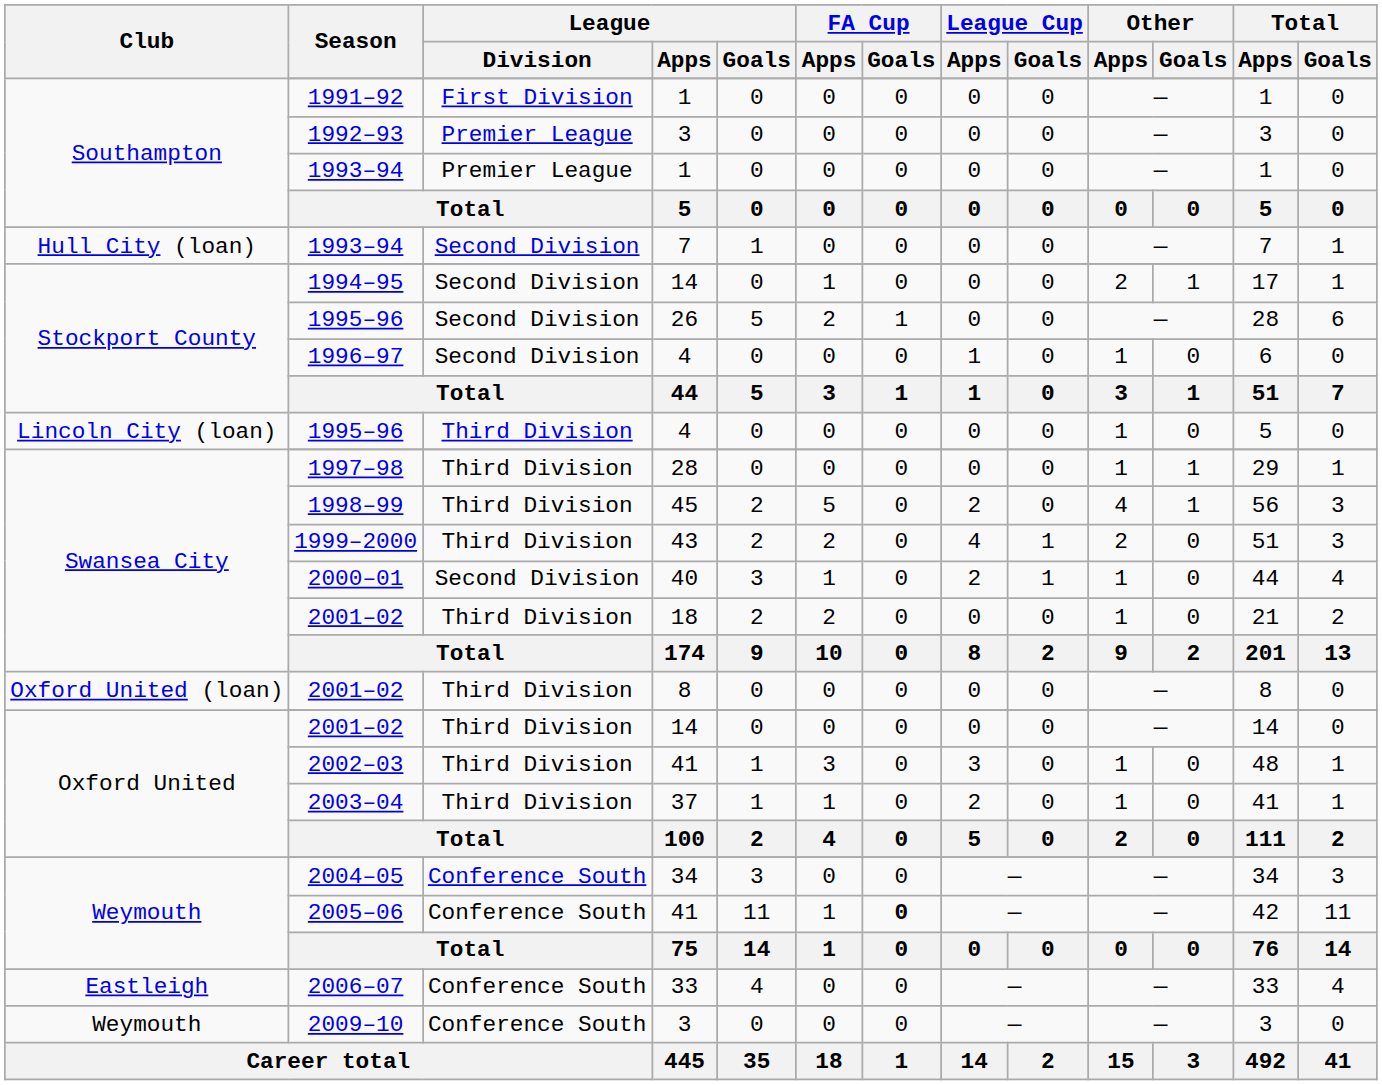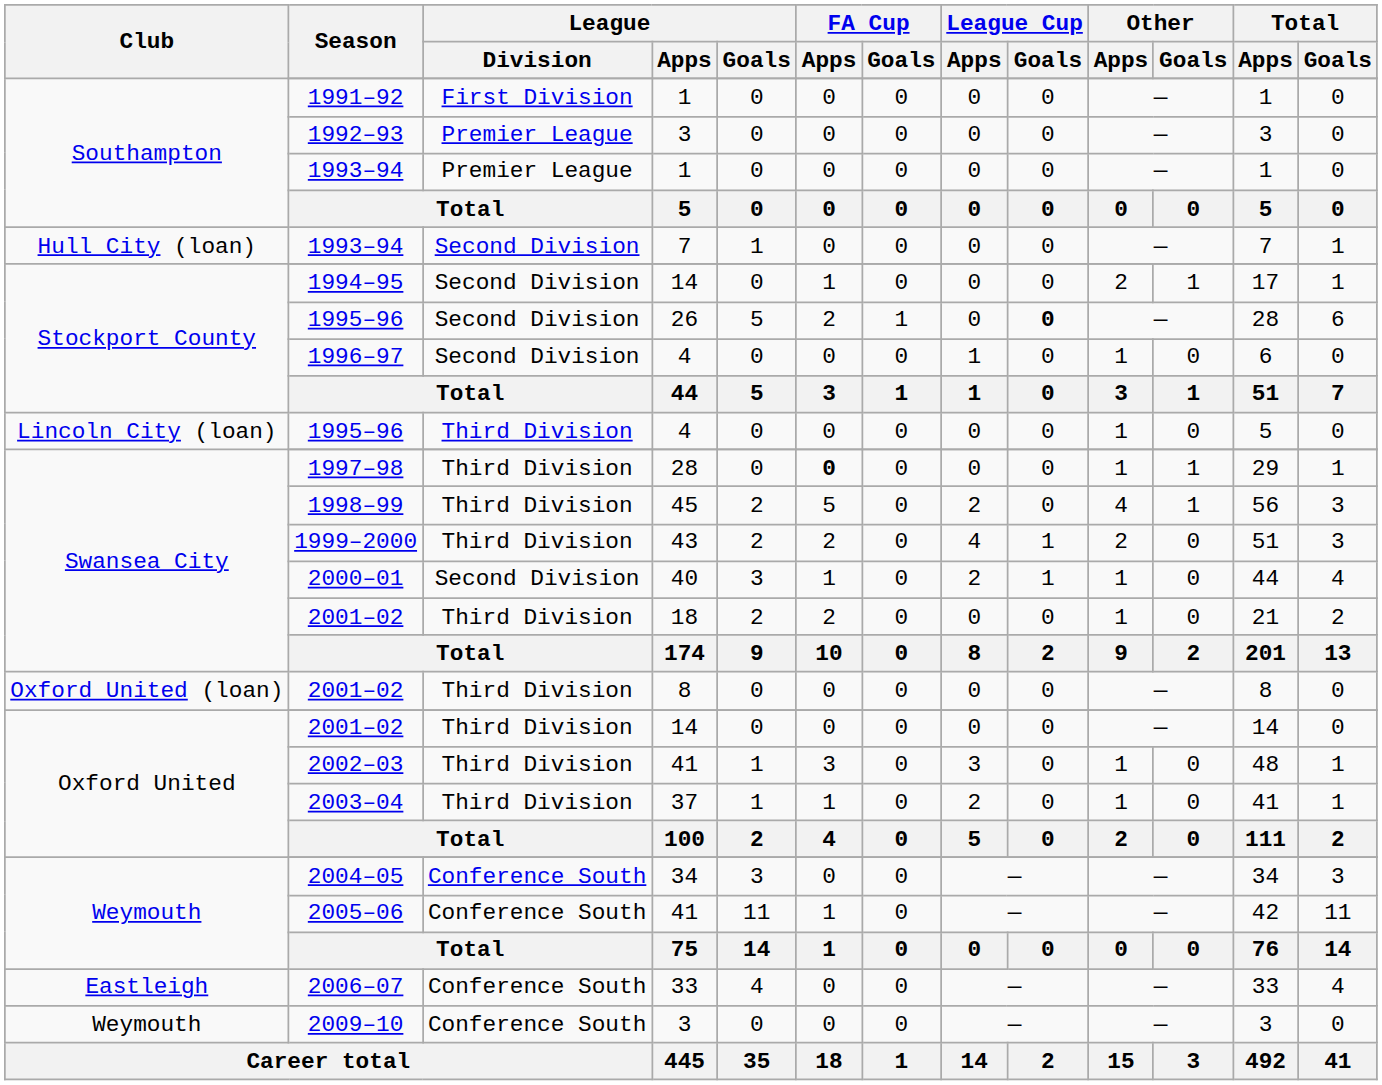(1048, 320) normal -> (1048, 320) bold
(829, 468) normal -> (829, 468) bold
(901, 913) bold -> (901, 913) normal
